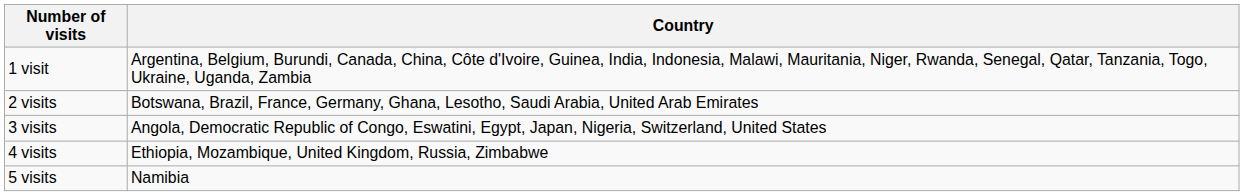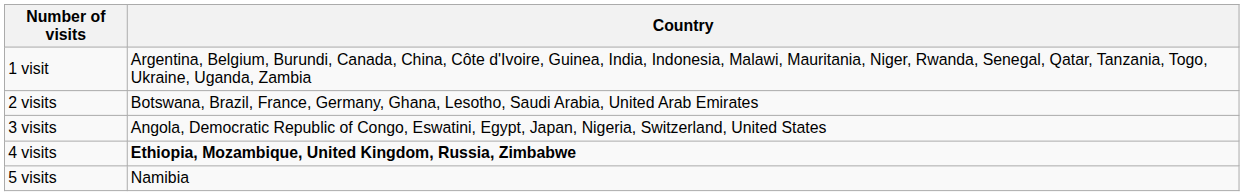(340, 153) normal -> (354, 153) bold
